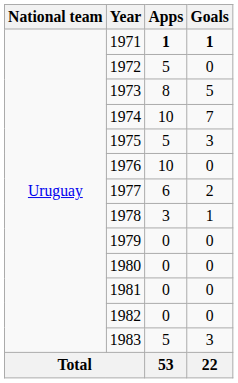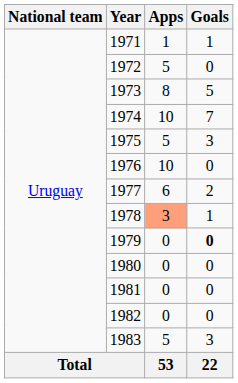(166, 41) bold -> (166, 41) normal
(210, 41) bold -> (210, 41) normal
(166, 215) no background -> (166, 215) lightsalmon background
(210, 240) normal -> (210, 240) bold
